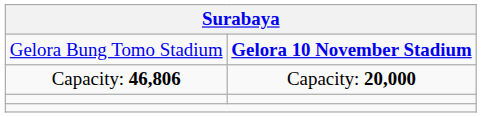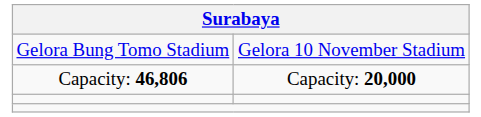(352, 49) bold -> (352, 49) normal
